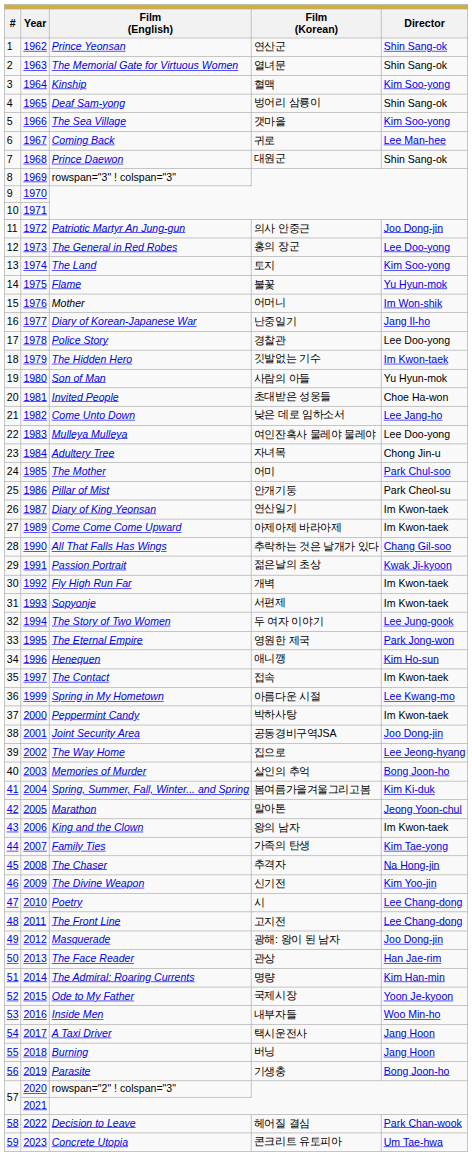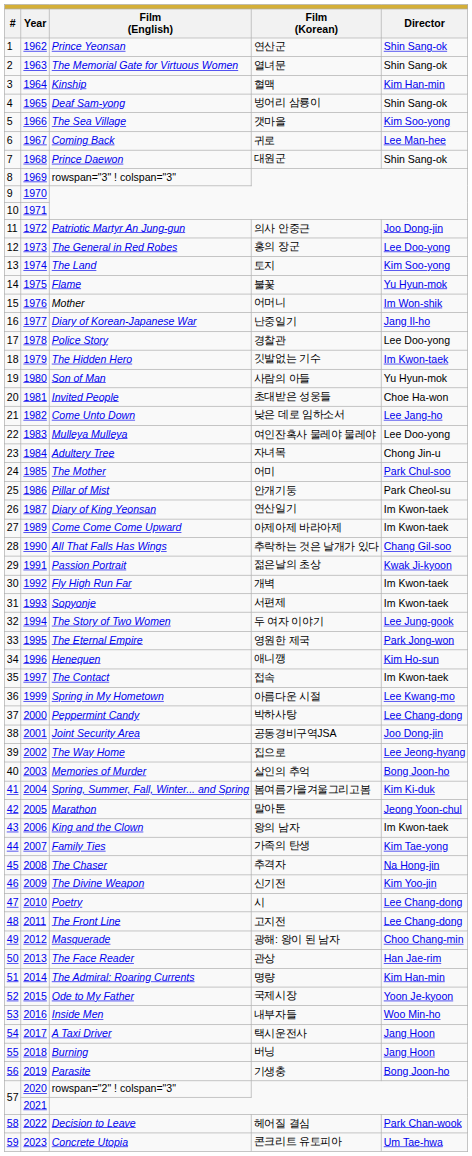(417, 84) Kim Soo-yong -> (414, 84) Kim Han-min
(416, 715) Im Kwon-taek -> (423, 715) Lee Chang-dong
(413, 940) Joo Dong-jin -> (424, 940) Choo Chang-min
